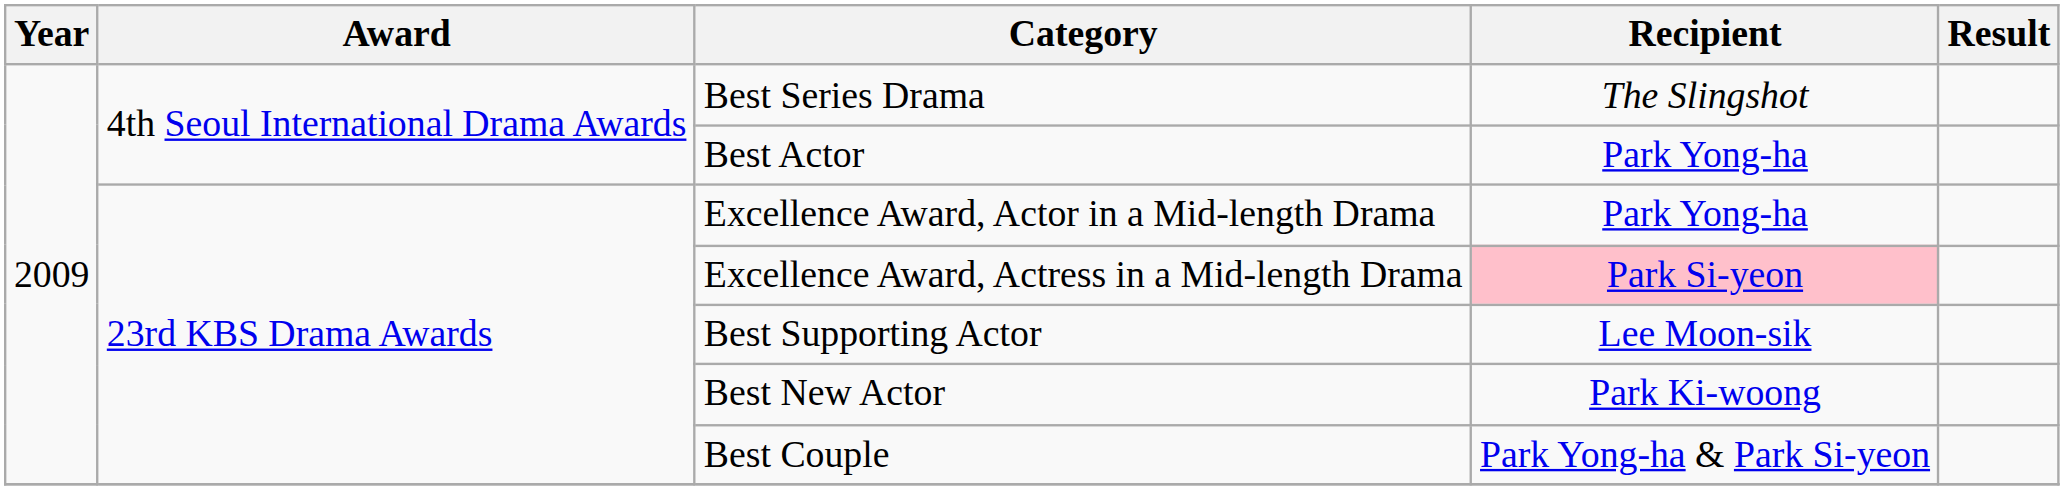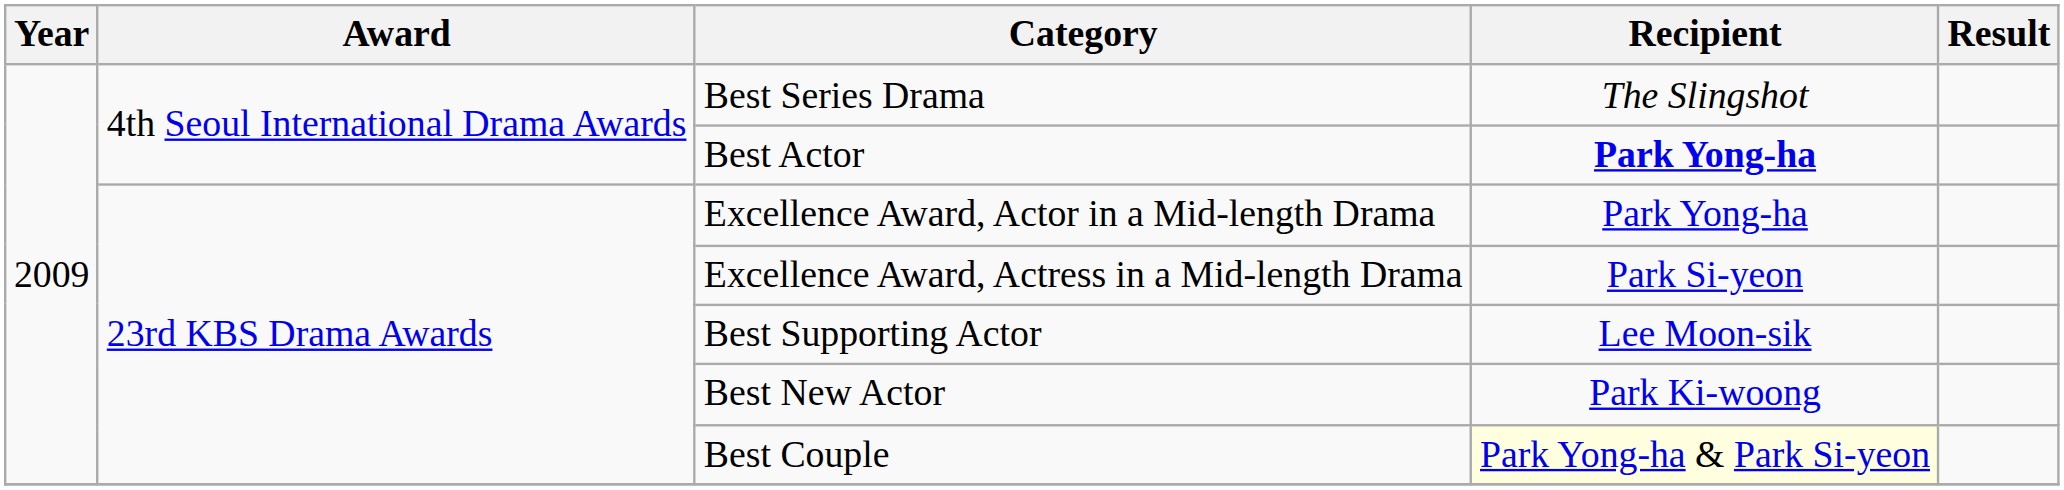(1705, 154) normal -> (1705, 154) bold
(1705, 273) pink background -> (1705, 273) no background
(1705, 453) no background -> (1705, 453) lightyellow background
